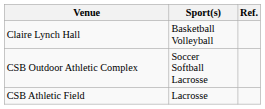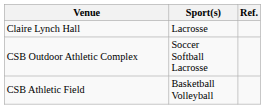(193, 34) Basketball Volleyball -> (190, 28) Lacrosse
(190, 95) Lacrosse -> (193, 90) Basketball Volleyball
